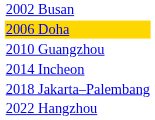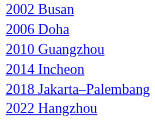(37, 29) gold background -> (37, 29) no background
